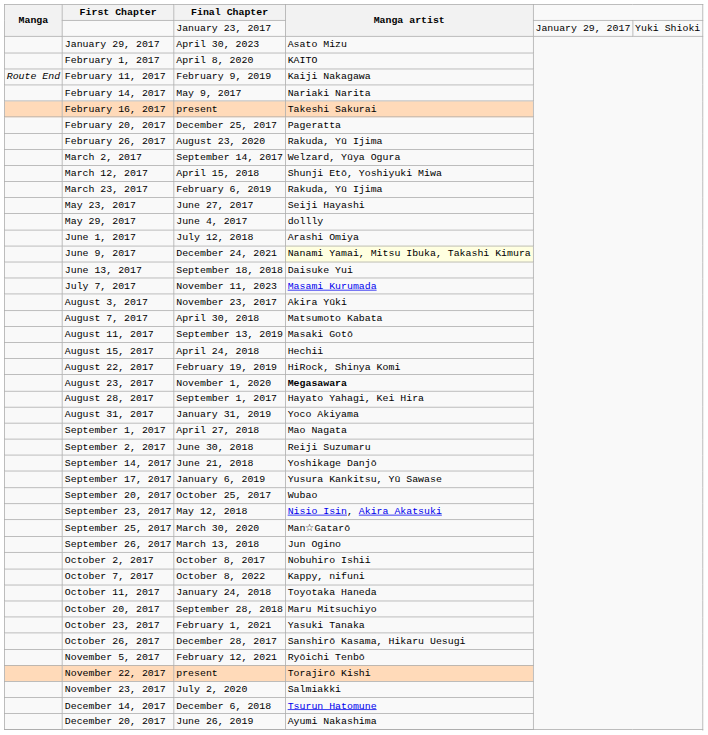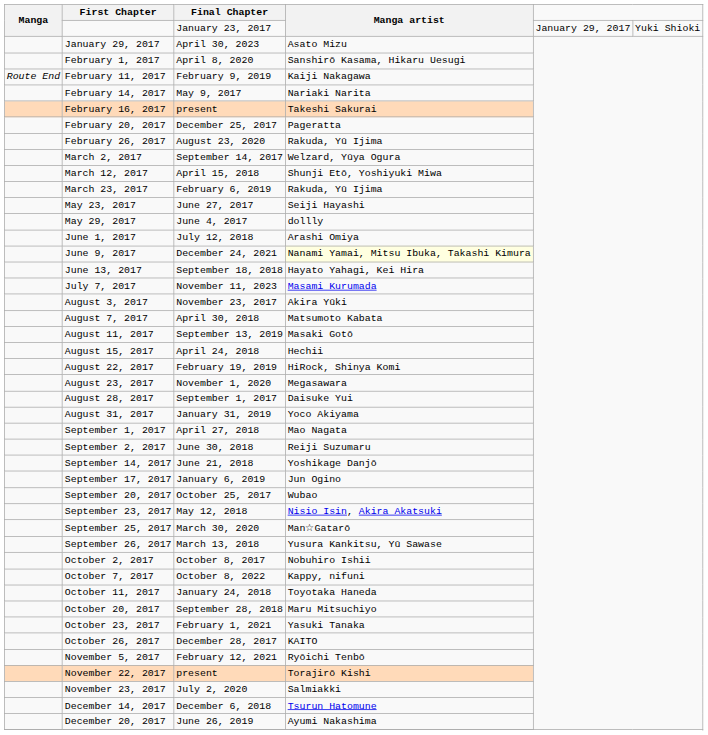(302, 61) KAITO -> (377, 61) Sanshirō Kasama, Hikaru Uesugi
(320, 270) Daisuke Yui -> (356, 270) Hayato Yahagi, Kei Hira
(317, 383) bold -> (317, 383) normal
(356, 399) Hayato Yahagi, Kei Hira -> (320, 399) Daisuke Yui
(365, 479) Yusura Kankitsu, Yū Sawase -> (314, 479) Jun Ogino
(314, 545) Jun Ogino -> (365, 545) Yusura Kankitsu, Yū Sawase
(377, 641) Sanshirō Kasama, Hikaru Uesugi -> (302, 641) KAITO
